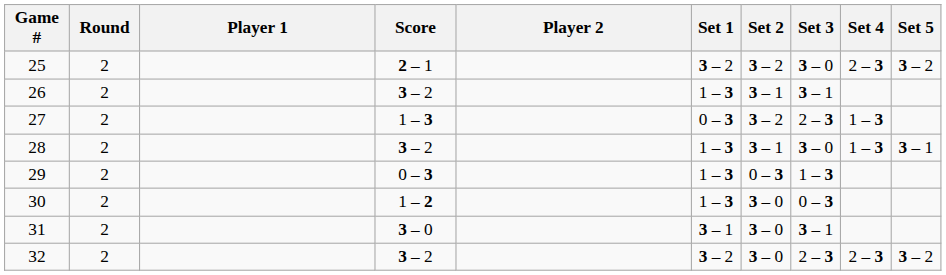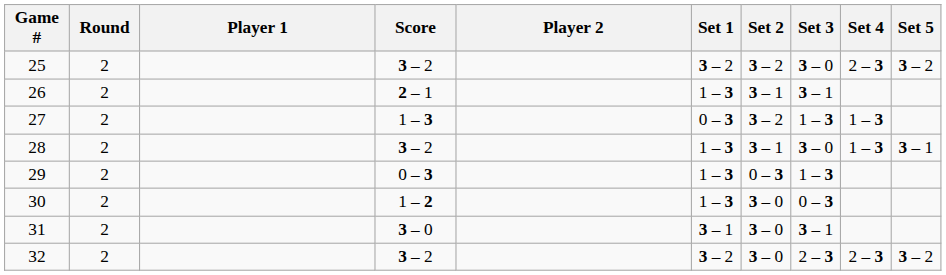(415, 65) 2 – 1 -> (415, 65) 3 – 2
(415, 92) 3 – 2 -> (415, 92) 2 – 1
(816, 119) 2 – 3 -> (816, 119) 1 – 3
